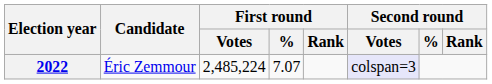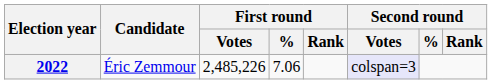(234, 66) 2,485,224 -> (234, 66) 2,485,226
(287, 66) 7.07 -> (287, 66) 7.06
